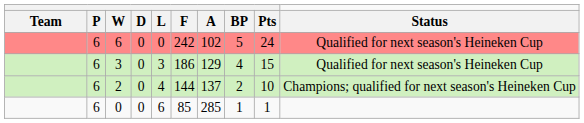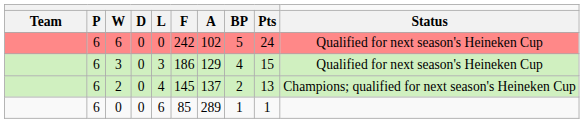(184, 86) 144 -> (184, 86) 145
(267, 86) 10 -> (267, 86) 13
(211, 107) 285 -> (211, 107) 289
